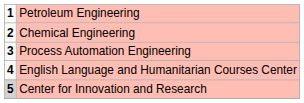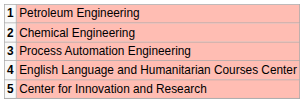(10, 88) lightgrey background -> (10, 88) no background
